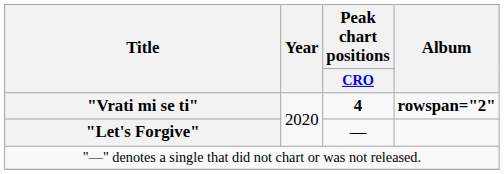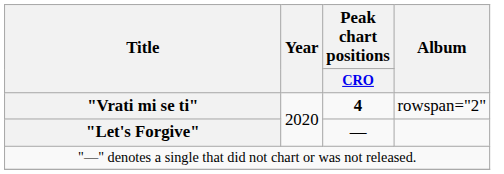(446, 105) bold -> (442, 105) normal
